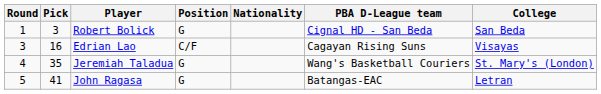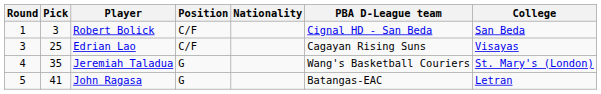(181, 30) G -> (188, 30) C/F
(56, 47) 16 -> (56, 47) 25
